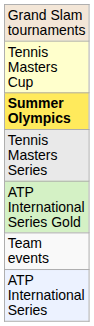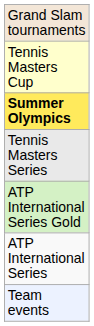(28, 251) Team events -> (46, 258) ATP International Series
(46, 295) ATP International Series -> (28, 302) Team events
